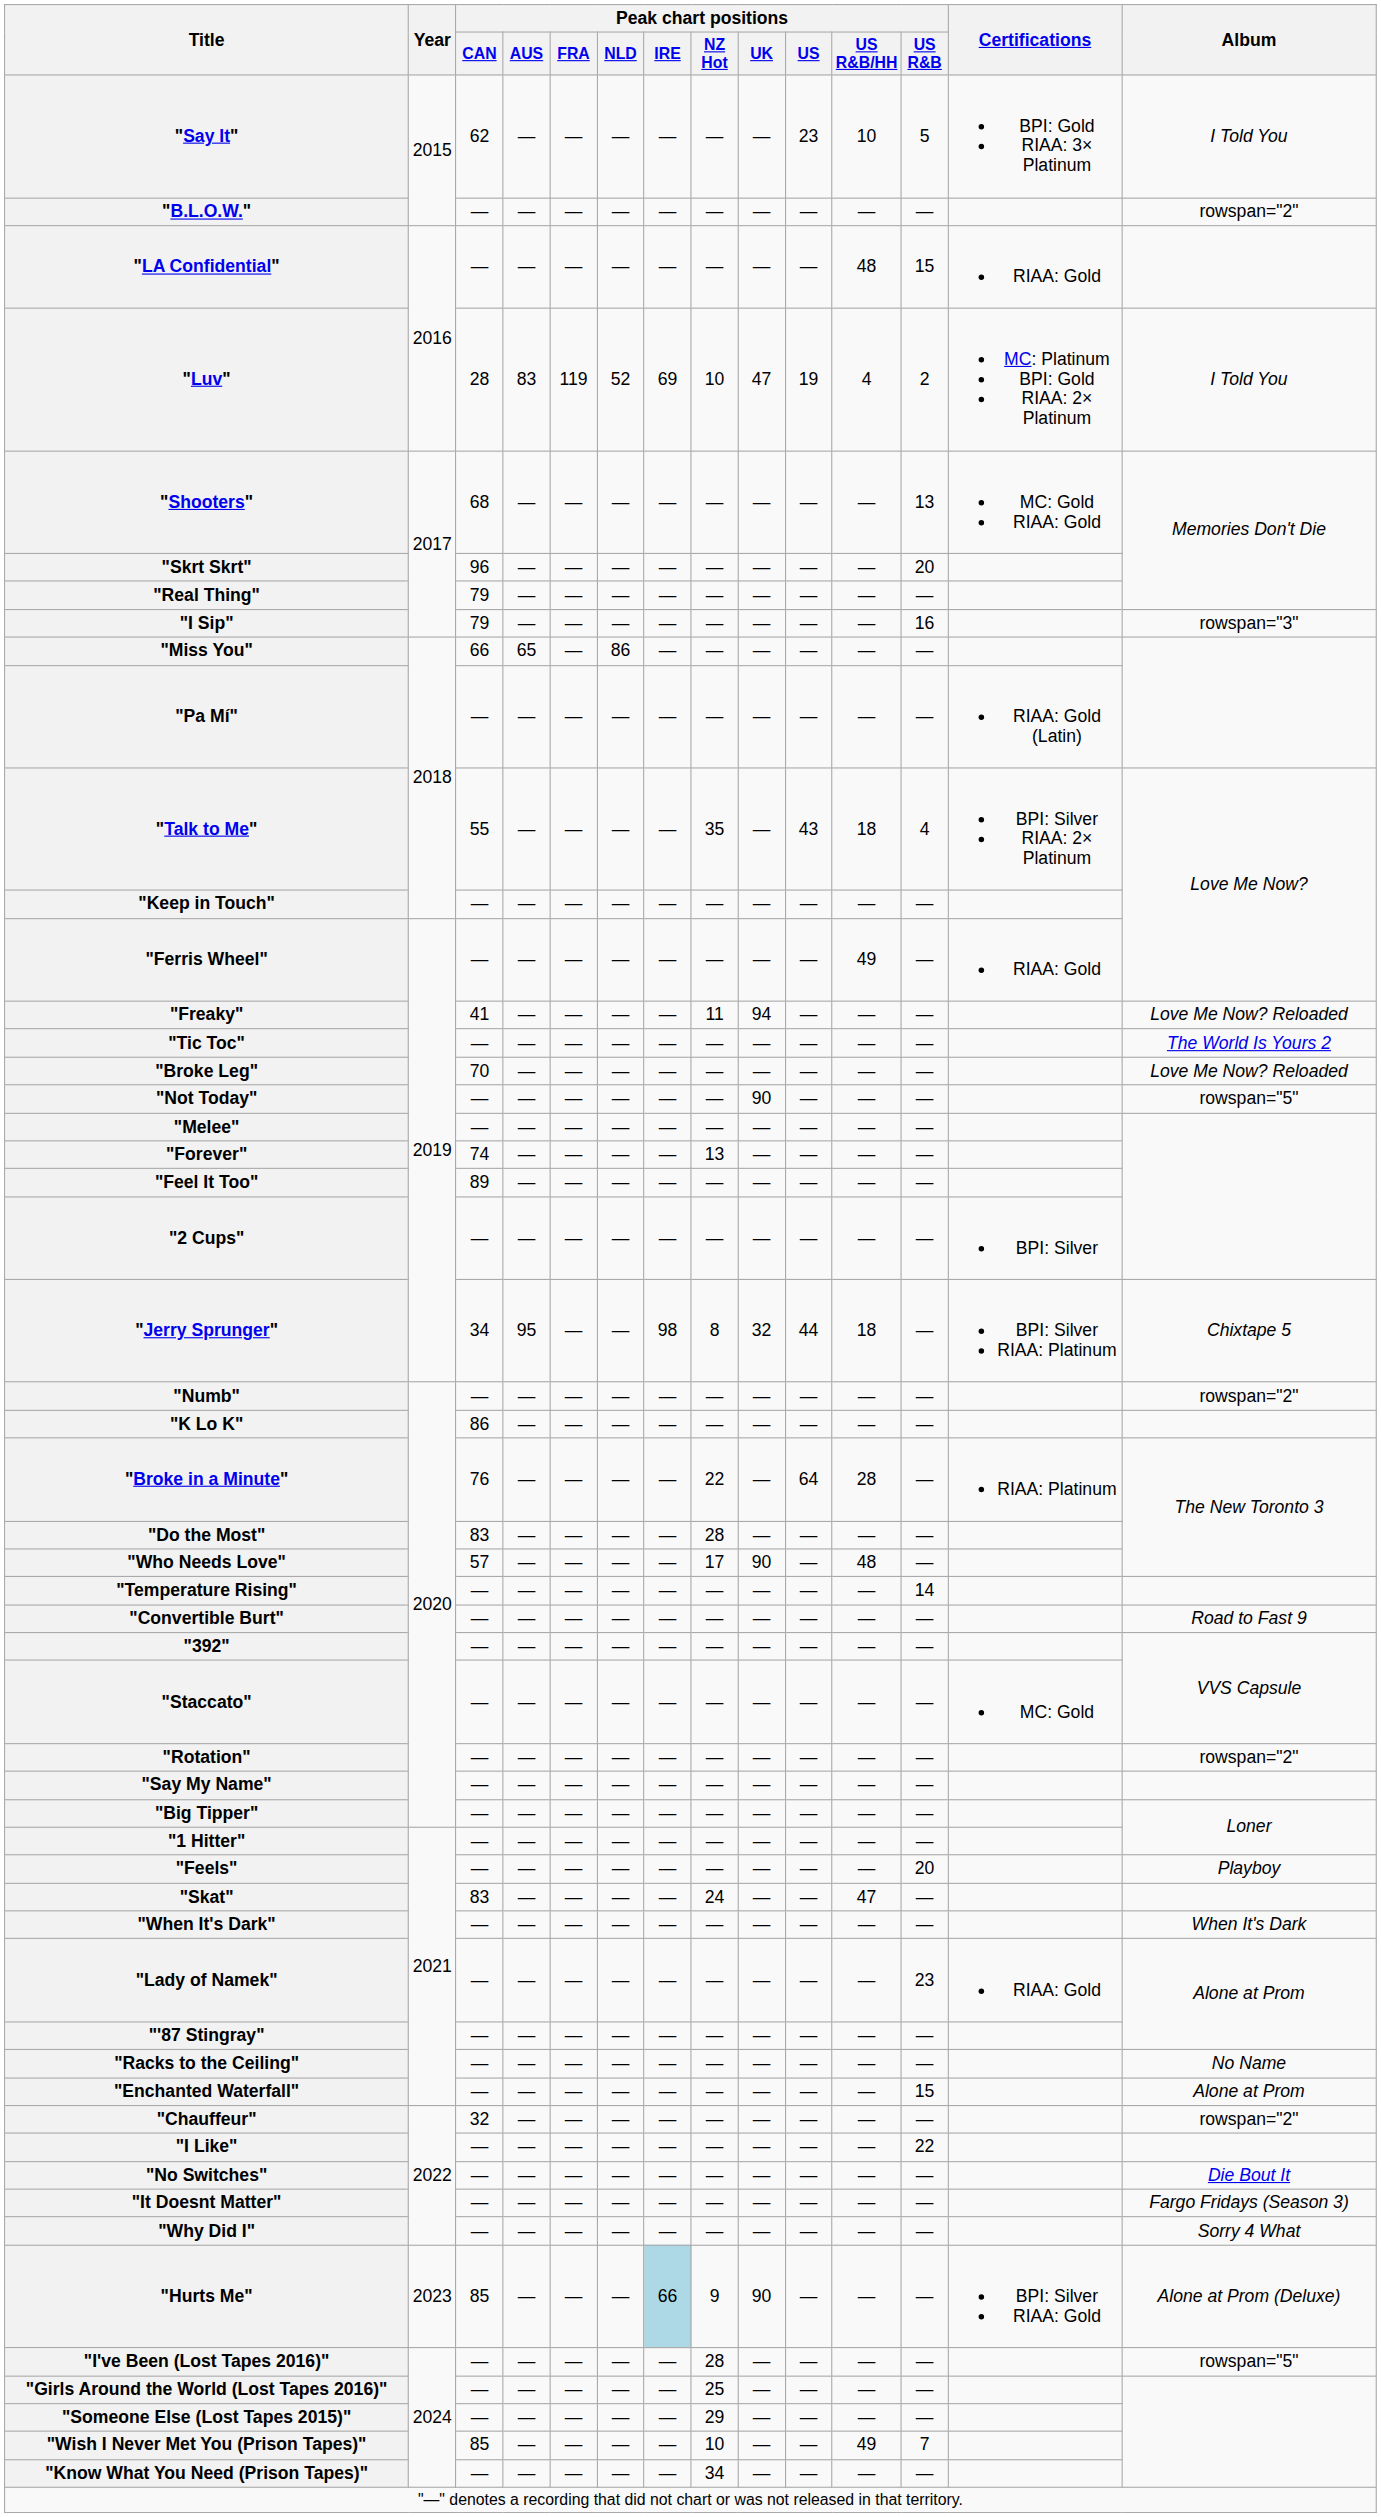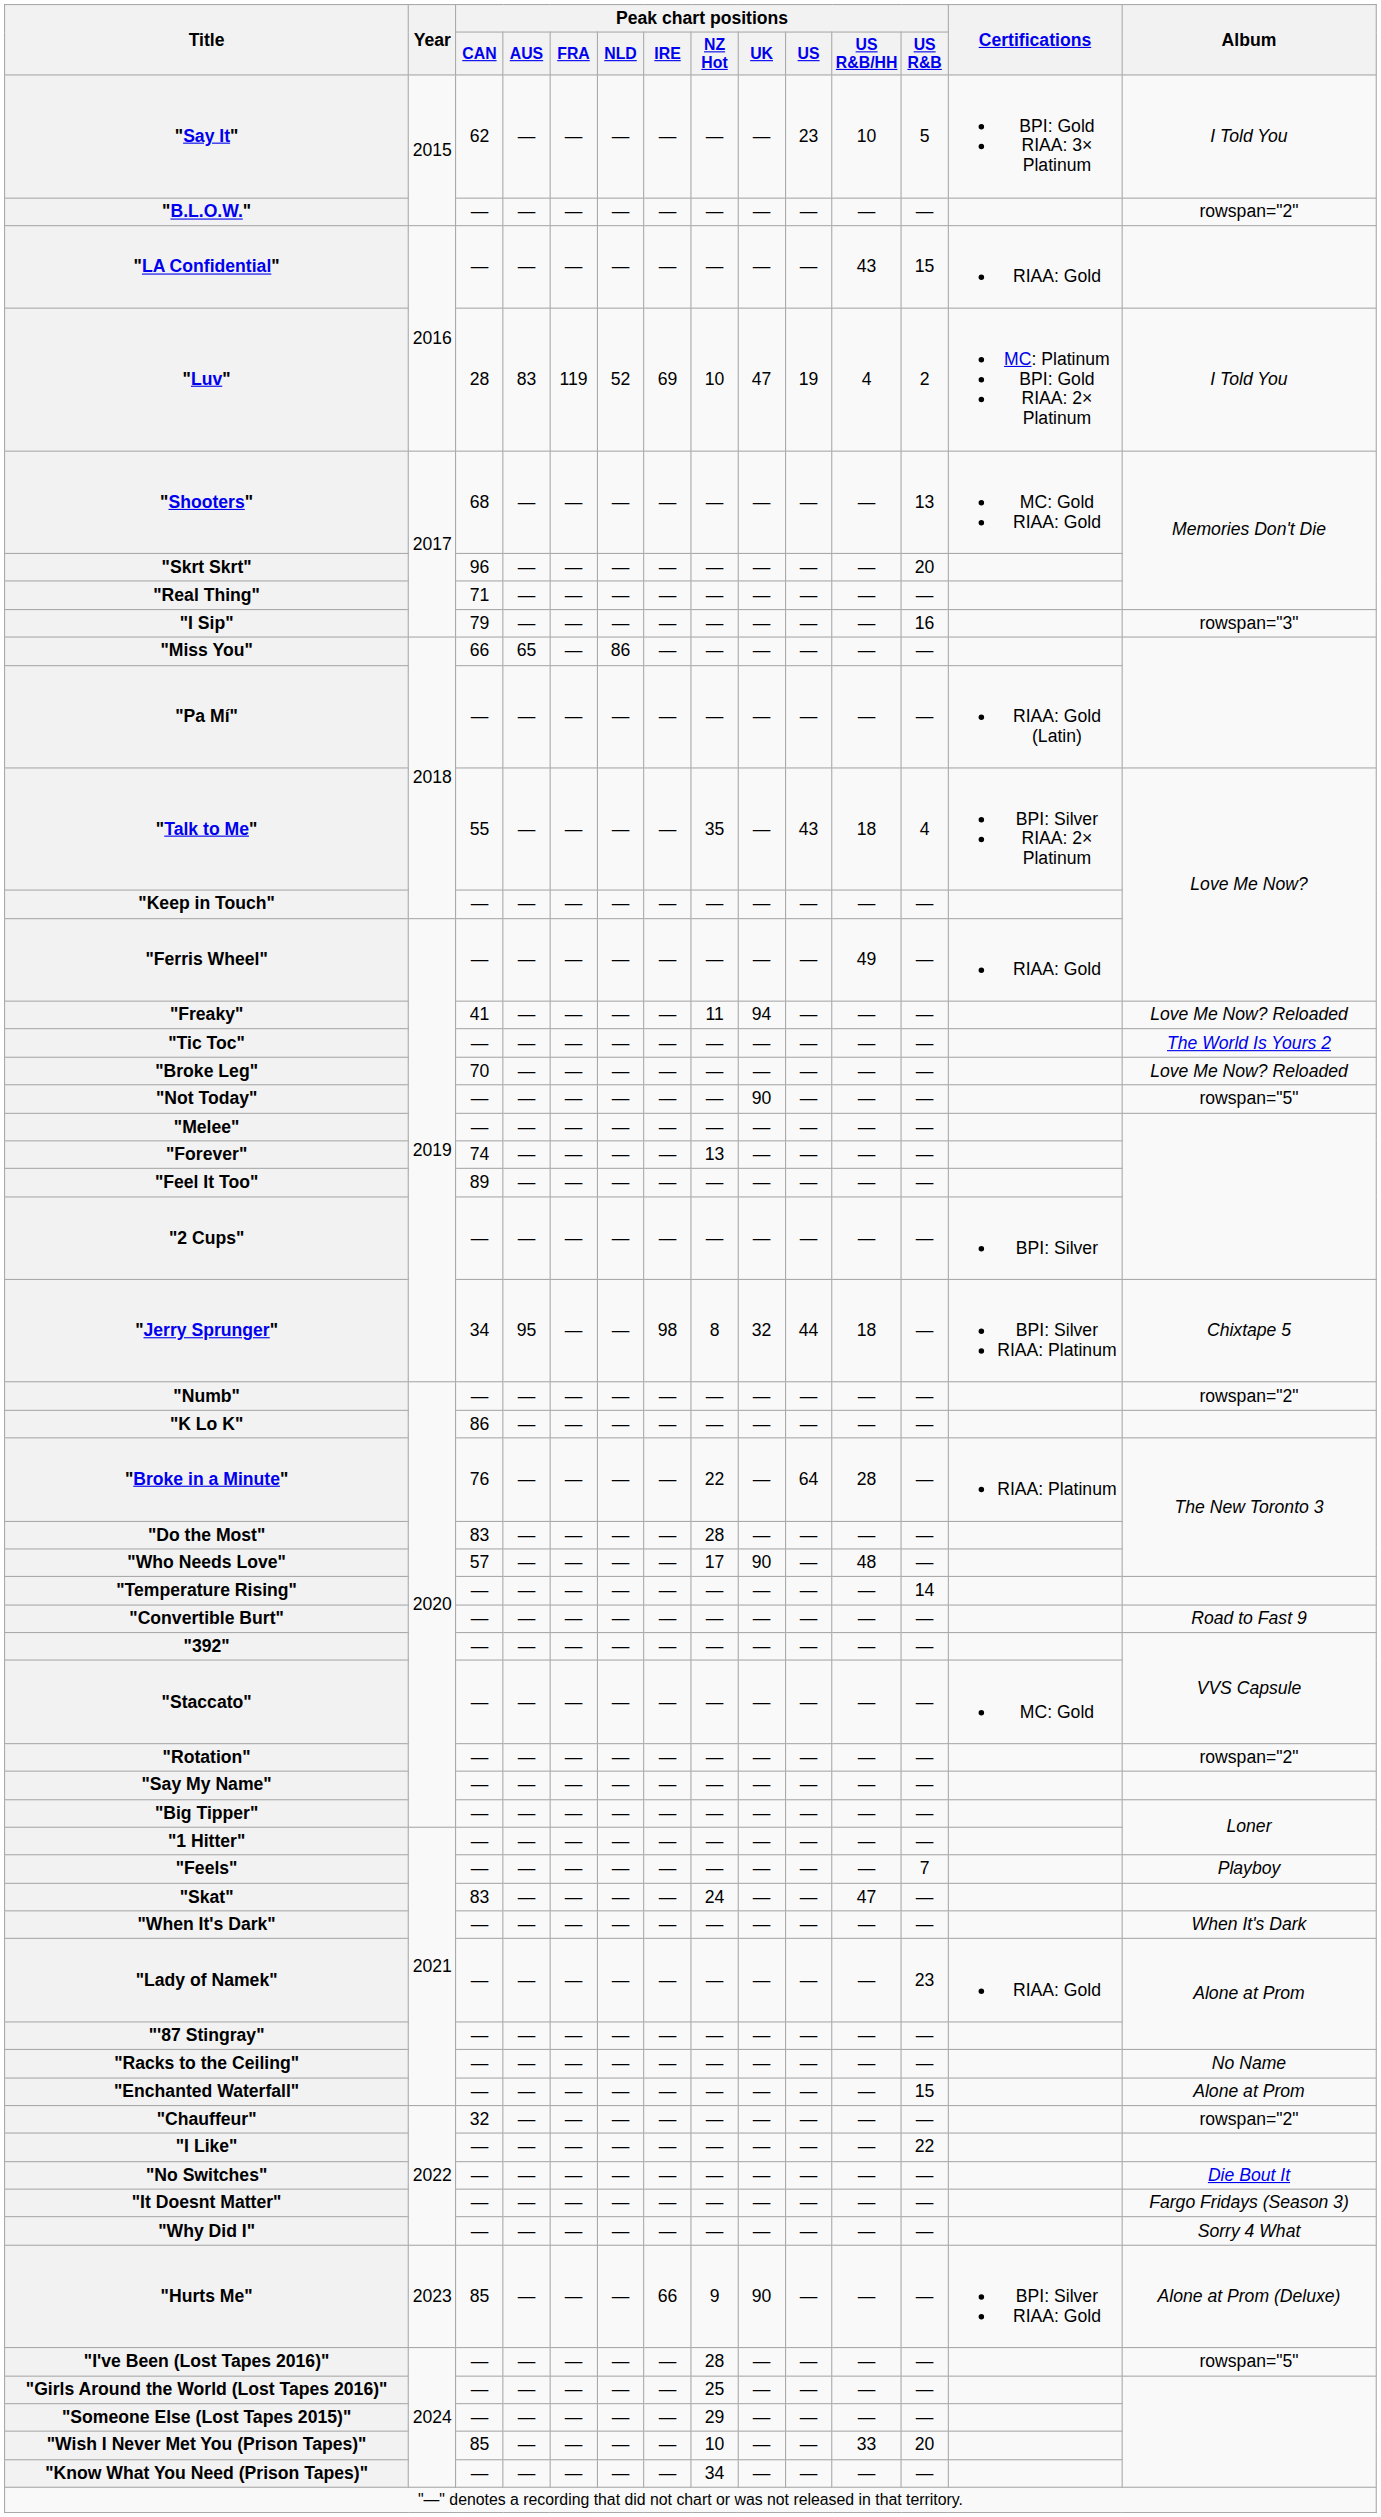(867, 266) 48 -> (867, 266) 43
(479, 595) 79 -> (479, 595) 71
(925, 1868) 20 -> (925, 1868) 7
(668, 2296) lightblue background -> (668, 2296) no background
(867, 2445) 49 -> (867, 2445) 33
(925, 2445) 7 -> (925, 2445) 20
